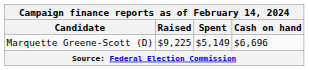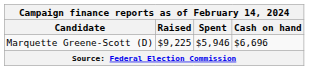(213, 42) $5,149 -> (213, 42) $5,946
